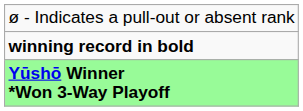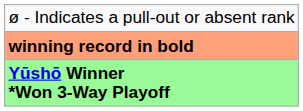(101, 45) no background -> (101, 45) lightsalmon background
